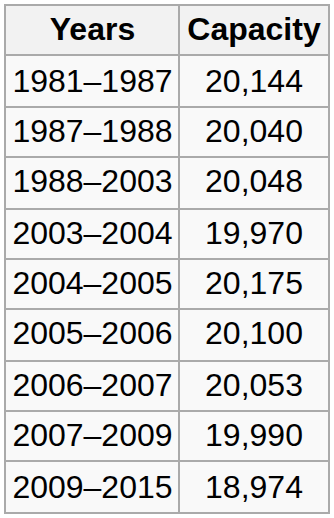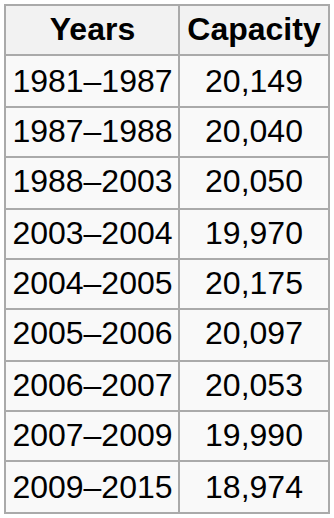(254, 80) 20,144 -> (254, 80) 20,149
(254, 182) 20,048 -> (254, 182) 20,050
(254, 334) 20,100 -> (254, 334) 20,097
